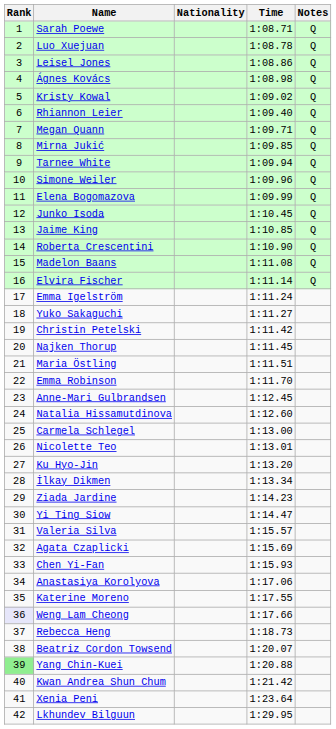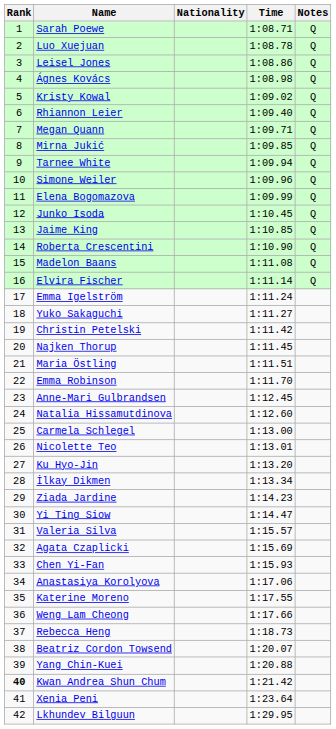(19, 615) lavender background -> (19, 615) no background
(19, 666) lightgreen background -> (19, 666) no background
(19, 682) normal -> (19, 682) bold
